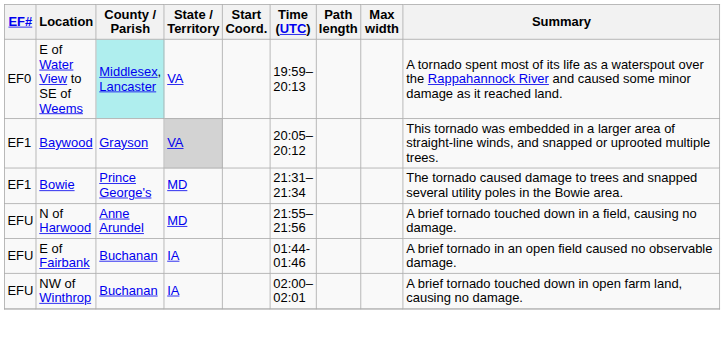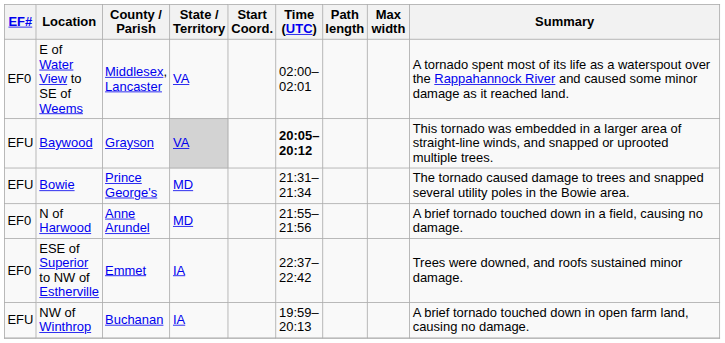(130, 79) paleturquoise background -> (136, 79) no background
(293, 79) 19:59–20:13 -> (299, 79) 02:00–02:01
(19, 143) EF1 -> (20, 143) EFU
(293, 143) normal -> (299, 143) bold
(19, 185) EF1 -> (20, 185) EFU
(20, 220) EFU -> (19, 220) EF0
+ row: (69, 270)
- row: (64, 256)
(293, 291) 02:00–02:01 -> (299, 320) 19:59–20:13
